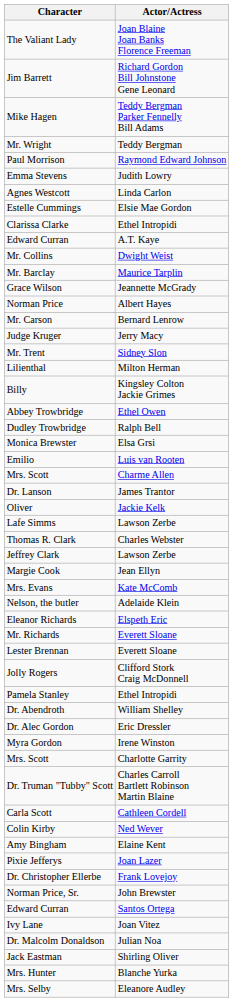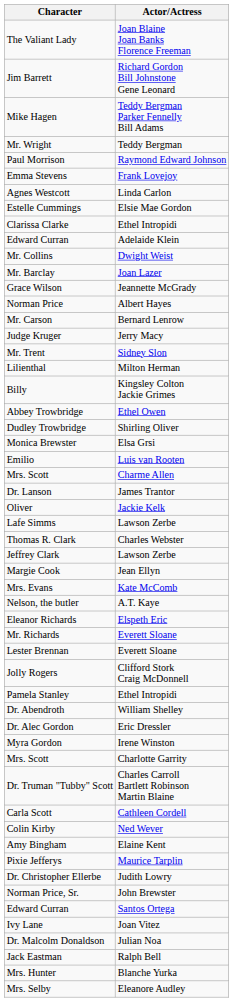(145, 176) Judith Lowry -> (148, 176) Frank Lovejoy
(138, 240) A.T. Kaye -> (148, 240) Adelaide Klein
(150, 272) Maurice Tarplin -> (140, 272) Joan Lazer
(139, 427) Ralph Bell -> (148, 427) Shirling Oliver
(148, 603) Adelaide Klein -> (138, 603) A.T. Kaye
(140, 861) Joan Lazer -> (150, 861) Maurice Tarplin
(148, 877) Frank Lovejoy -> (145, 877) Judith Lowry
(148, 957) Shirling Oliver -> (139, 957) Ralph Bell
